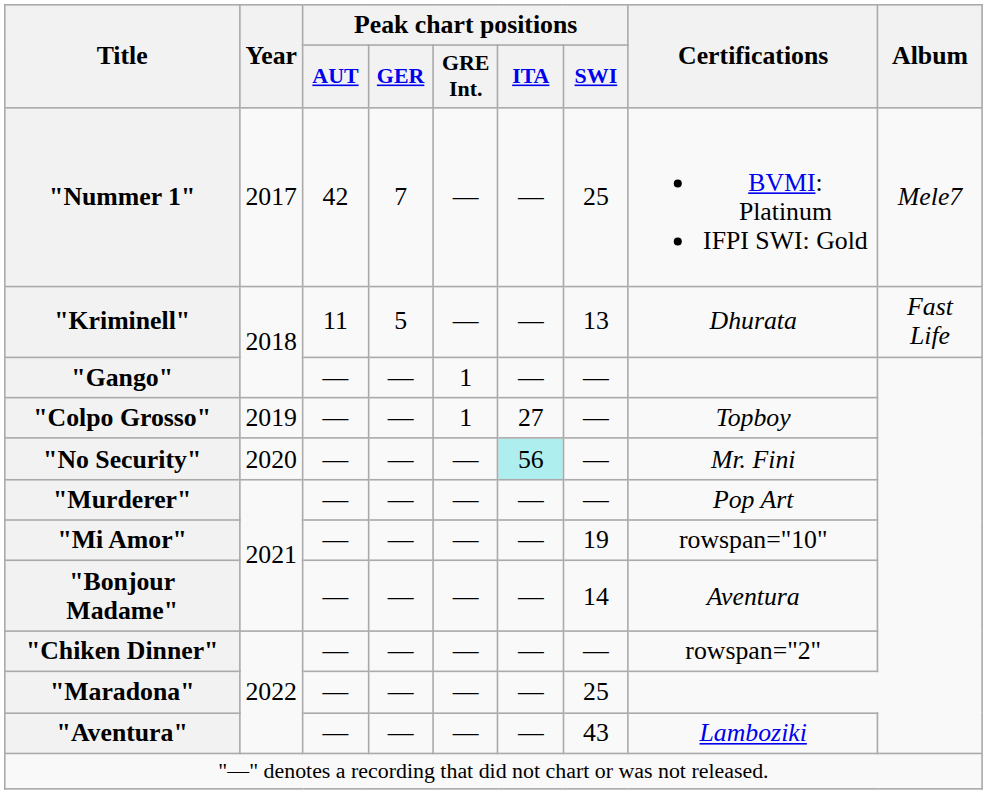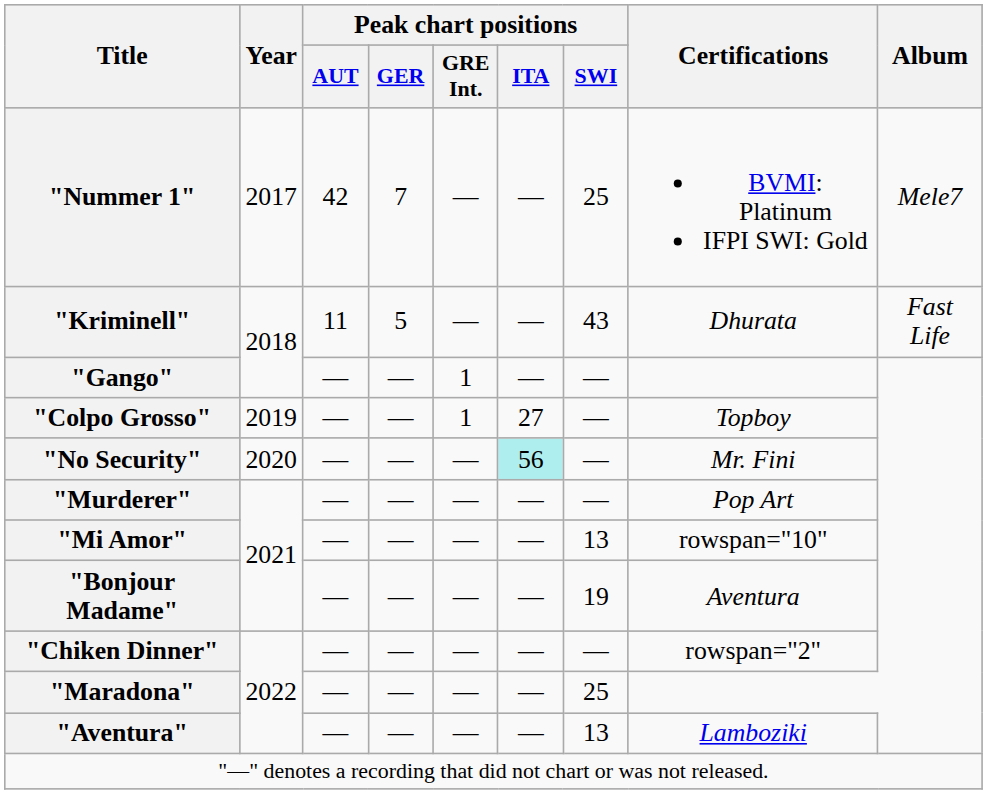(596, 321) 13 -> (596, 321) 43
(596, 540) 19 -> (596, 540) 13
(596, 595) 14 -> (596, 595) 19
(596, 732) 43 -> (596, 732) 13
